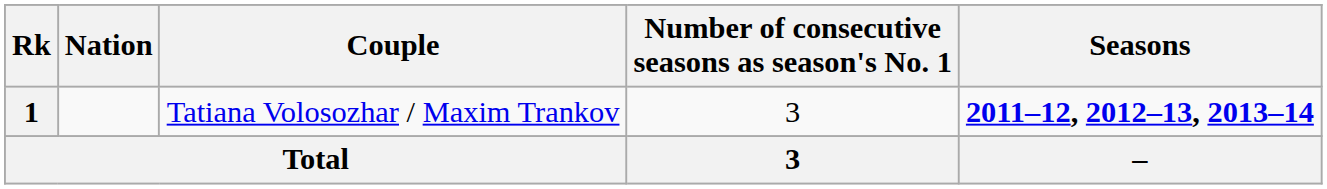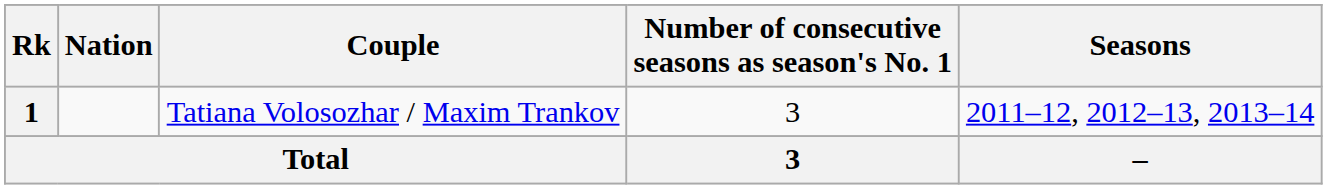(1140, 111) bold -> (1140, 111) normal
